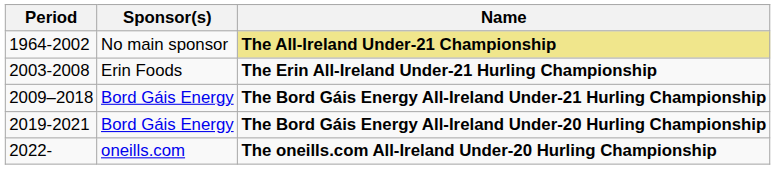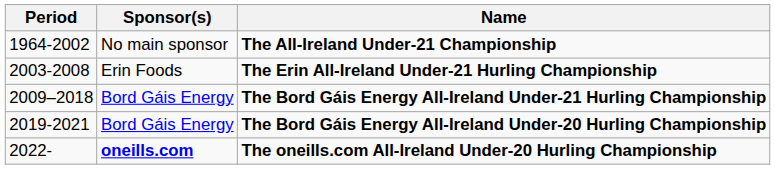(399, 44) khaki background -> (399, 44) no background
(143, 151) normal -> (147, 151) bold
